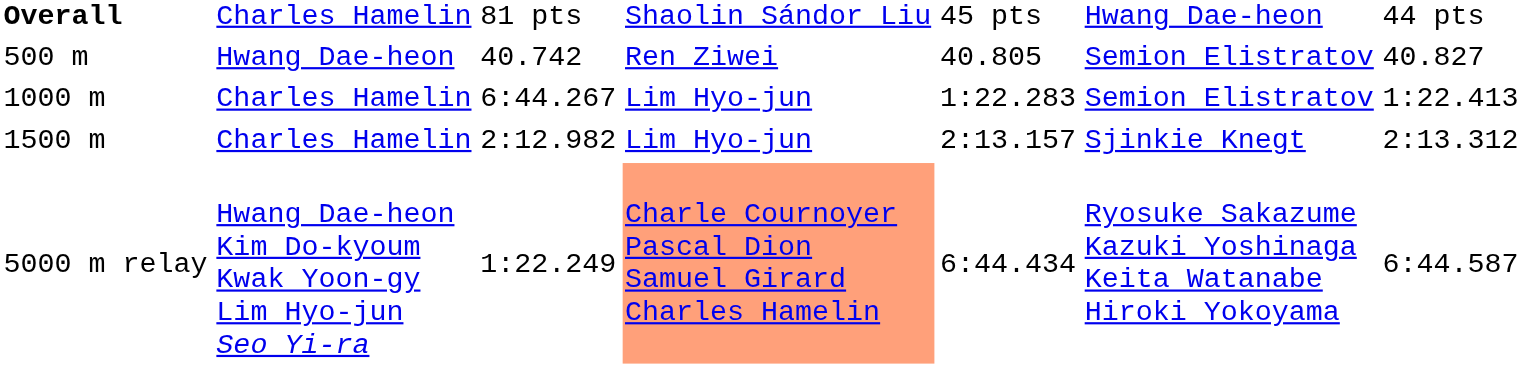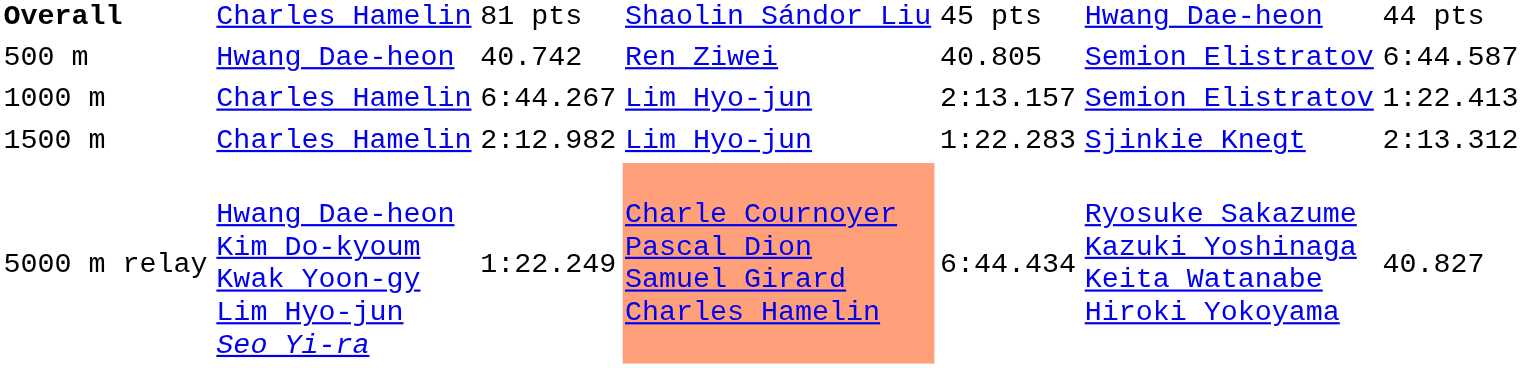(1434, 57) 40.827 -> (1451, 57) 6:44.587
(1008, 99) 1:22.283 -> (1008, 99) 2:13.157
(1008, 140) 2:13.157 -> (1008, 140) 1:22.283
(1451, 263) 6:44.587 -> (1434, 263) 40.827
